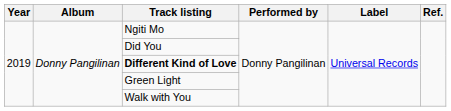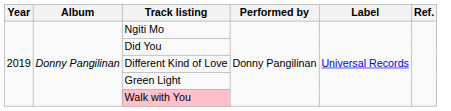(181, 64) bold -> (176, 64) normal
(158, 98) no background -> (158, 98) pink background
